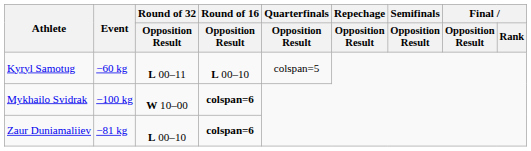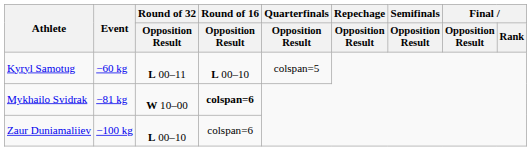(115, 99) −100 kg -> (112, 99) −81 kg
(112, 131) −81 kg -> (115, 131) −100 kg
(230, 131) bold -> (230, 131) normal
